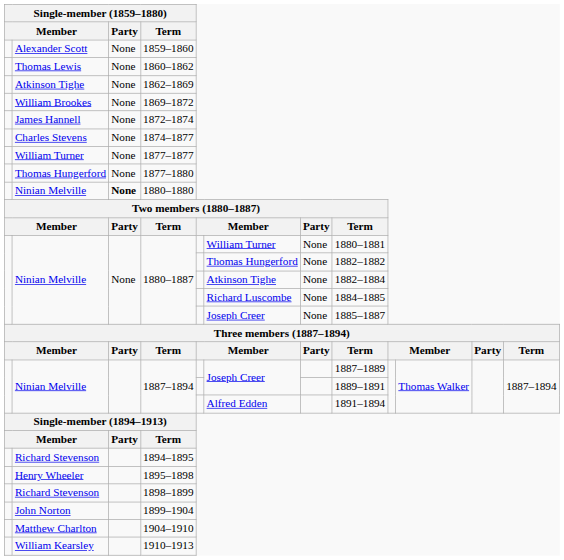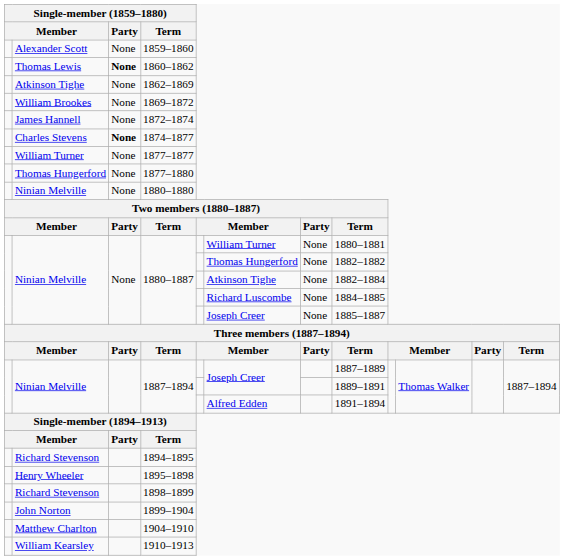(123, 66) normal -> (124, 66) bold
(123, 137) normal -> (124, 137) bold
(124, 191) bold -> (123, 191) normal
